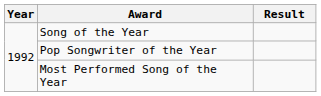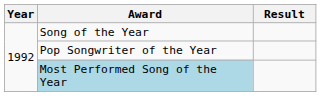(128, 75) no background -> (128, 75) lightblue background
